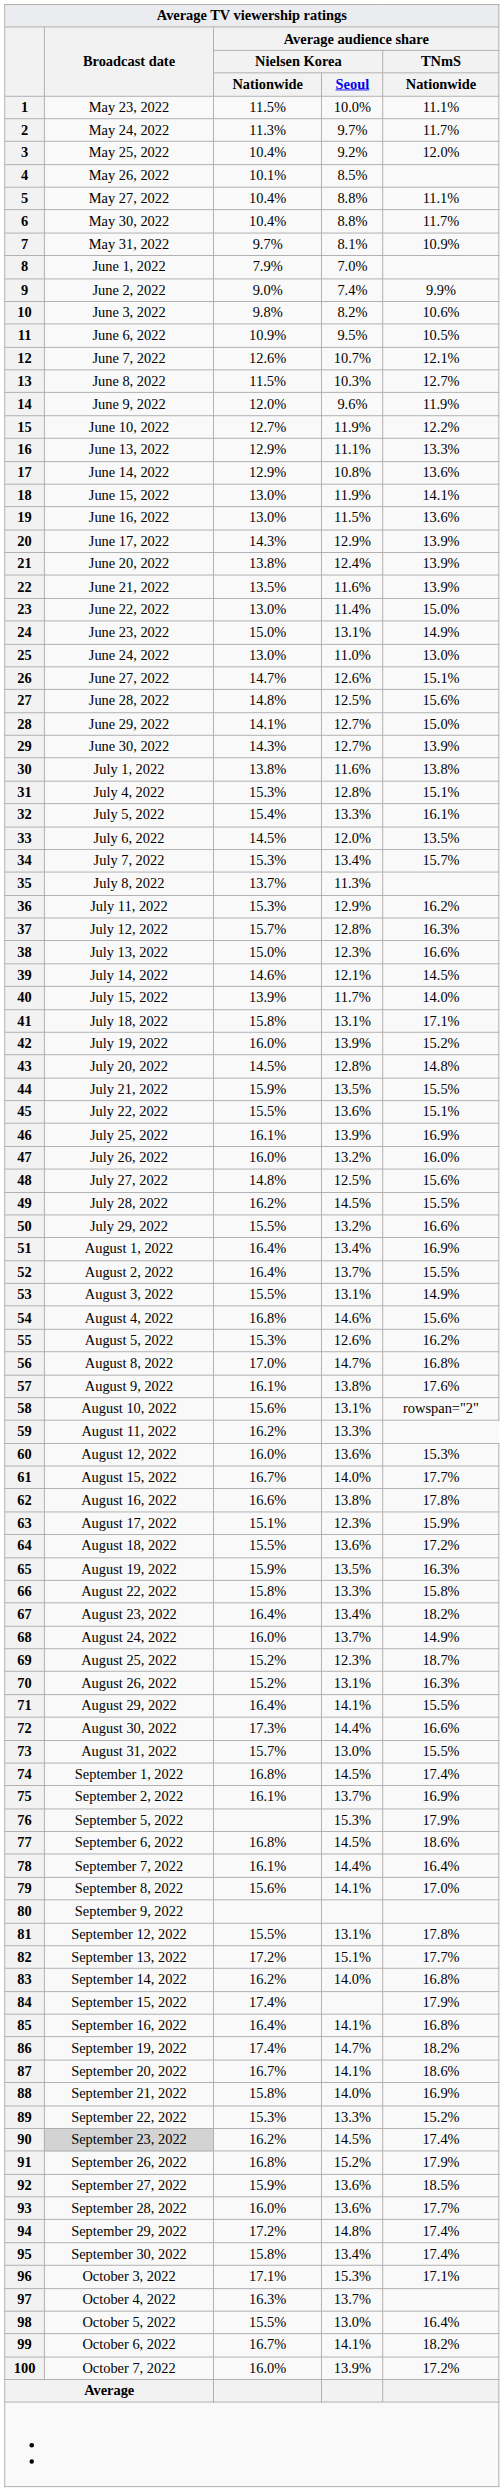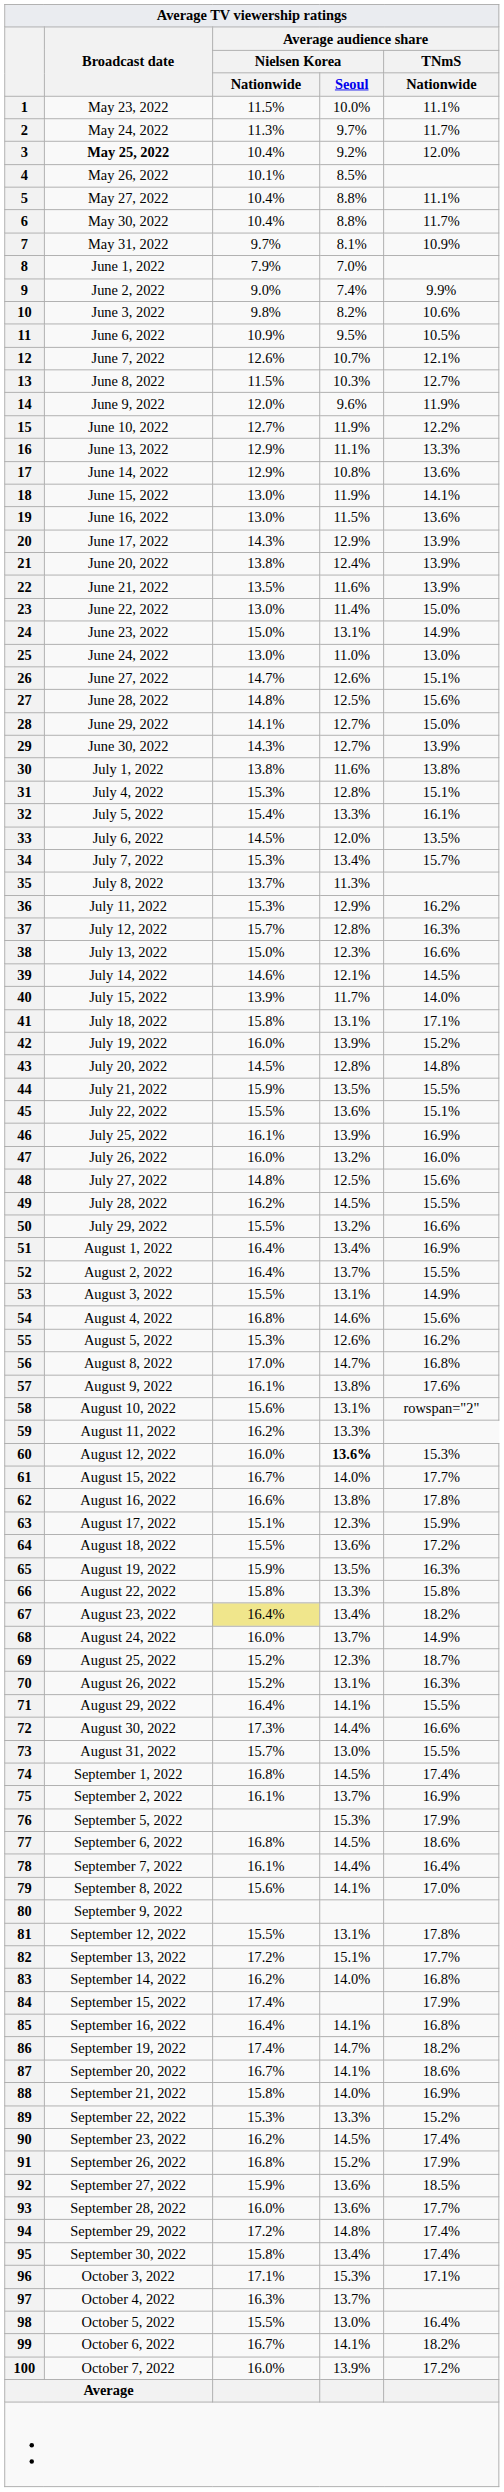(129, 152) normal -> (128, 152) bold
(352, 1454) normal -> (352, 1454) bold
(268, 1614) no background -> (266, 1614) khaki background
(129, 2139) lightgrey background -> (128, 2139) no background
